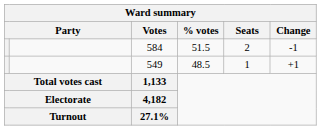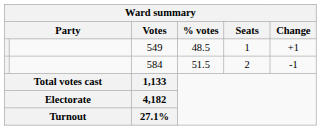rows swapped: (155, 47) <-> (155, 65)
